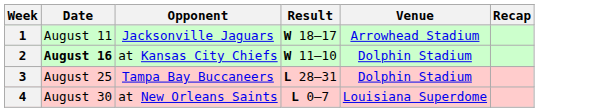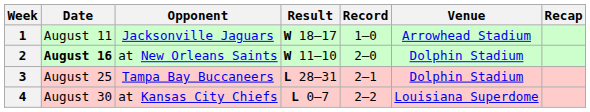+ column: (366, 15)
(198, 56) at Kansas City Chiefs -> (198, 56) at New Orleans Saints
(198, 97) at New Orleans Saints -> (198, 97) at Kansas City Chiefs
